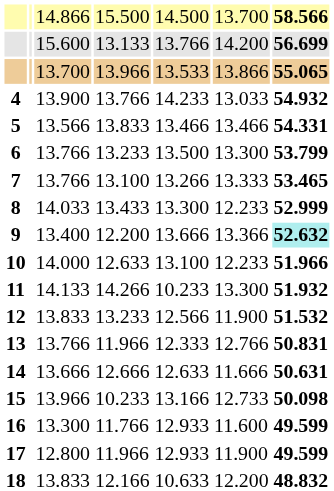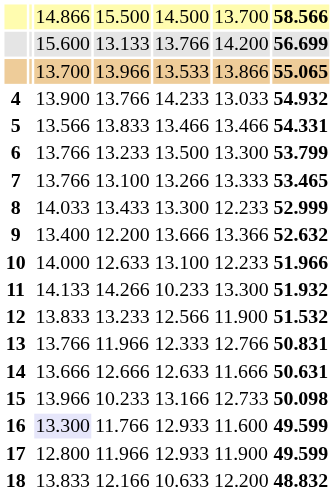(301, 235) paleturquoise background -> (301, 235) no background
(63, 425) no background -> (63, 425) lavender background
